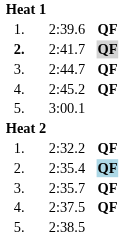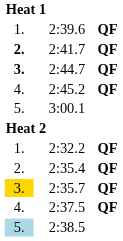(107, 49) lightgrey background -> (107, 49) no background
(19, 69) normal -> (19, 69) bold
(107, 168) lightblue background -> (107, 168) no background
(19, 188) no background -> (19, 188) gold background
(19, 227) no background -> (19, 227) lightblue background
